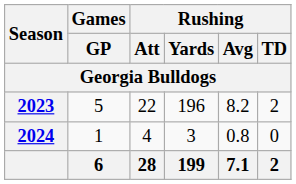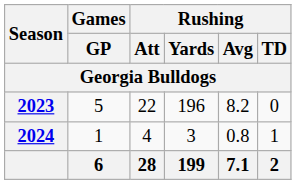(274, 106) 2 -> (274, 106) 0
(274, 135) 0 -> (274, 135) 1
